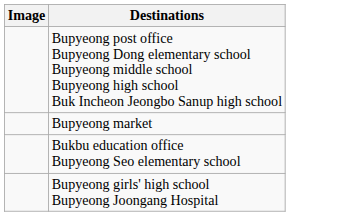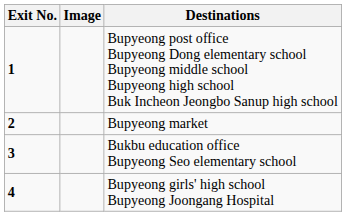+ column: (32, 15)
